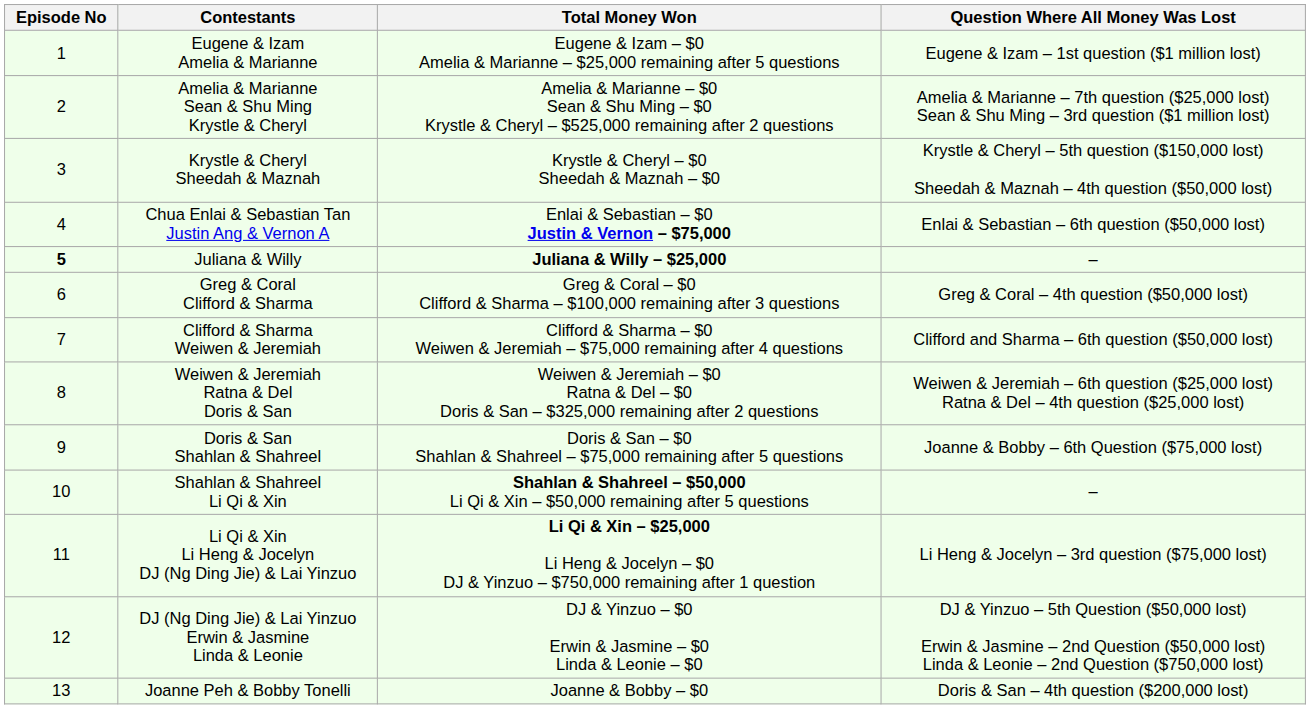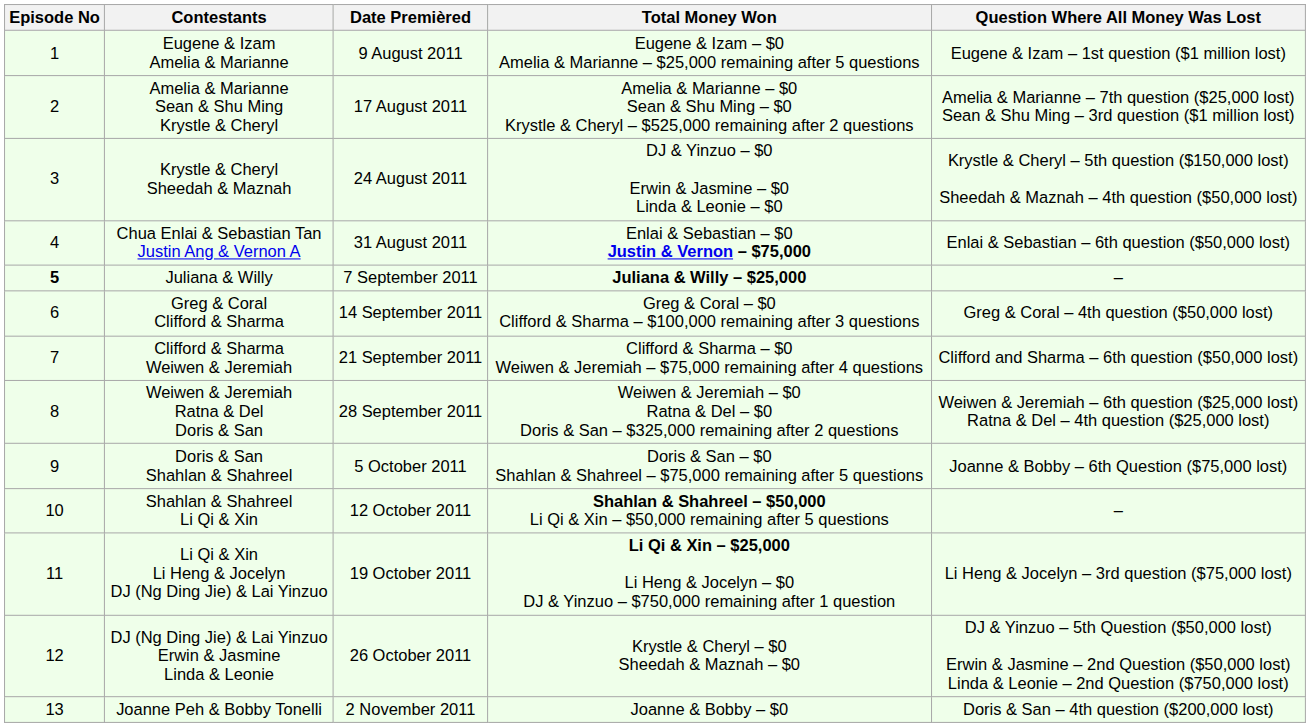+ column: (410, 17)
(629, 170) Krystle & Cheryl – $0 Sheedah & Maznah – $0 -> (709, 179) DJ & Yinzuo – $0 Erwin & Jasmine – $0 Linda & Leonie – $0
(629, 637) DJ & Yinzuo – $0 Erwin & Jasmine – $0 Linda & Leonie – $0 -> (709, 655) Krystle & Cheryl – $0 Sheedah & Maznah – $0
